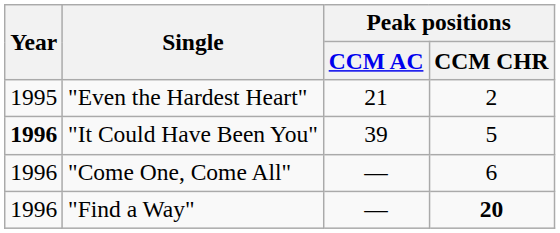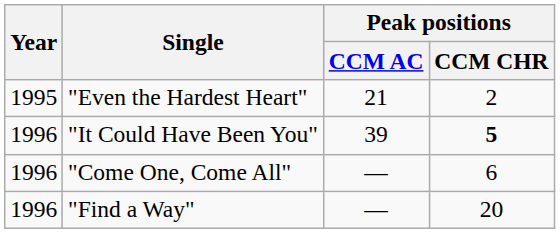(34, 135) bold -> (34, 135) normal
(491, 135) normal -> (491, 135) bold
(491, 209) bold -> (491, 209) normal
